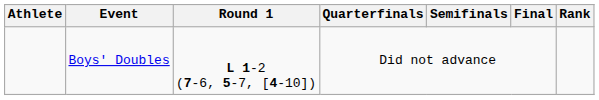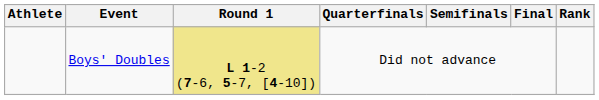(246, 76) no background -> (246, 76) khaki background
